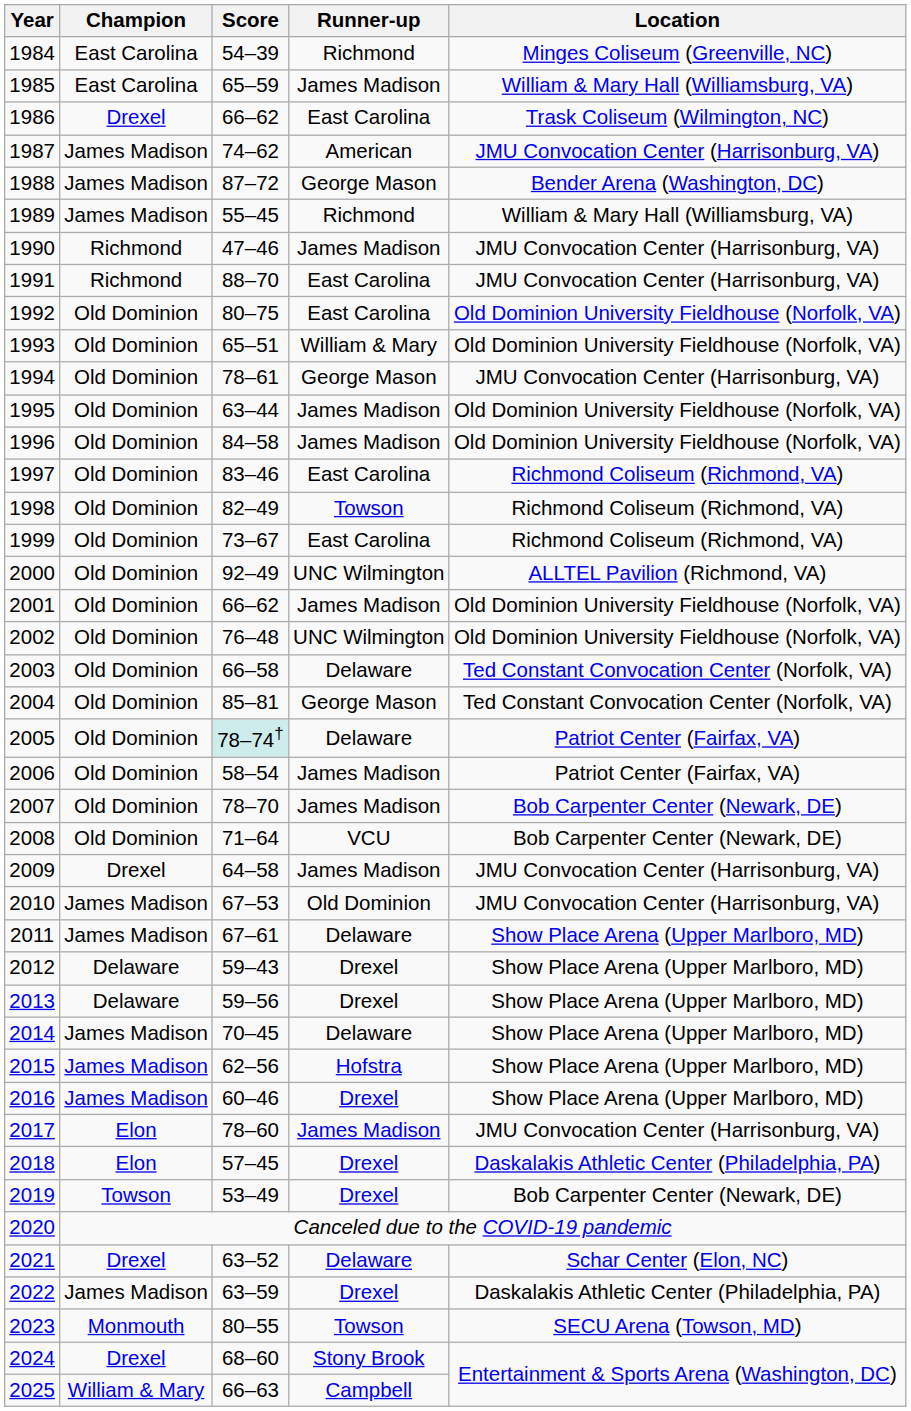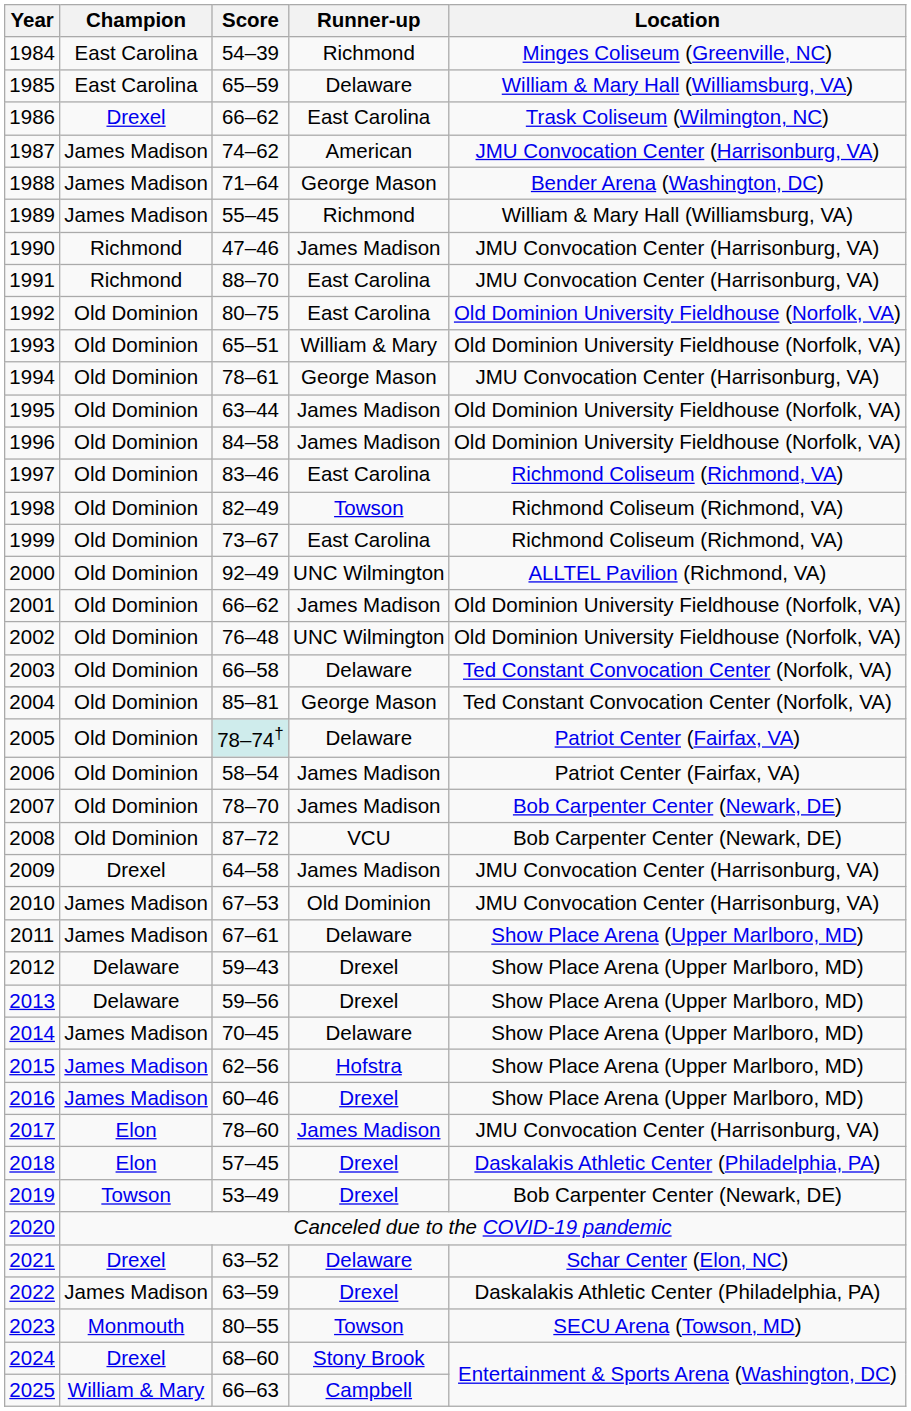(369, 85) James Madison -> (369, 85) Delaware
(250, 183) 87–72 -> (250, 183) 71–64
(250, 838) 71–64 -> (250, 838) 87–72
